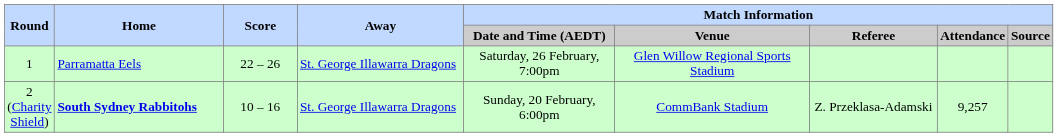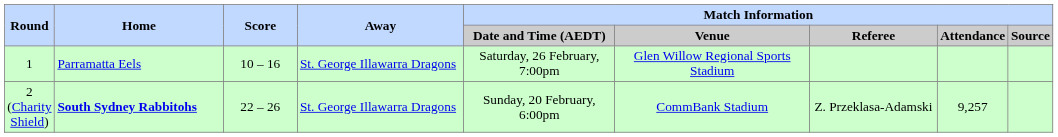(260, 63) 22 – 26 -> (260, 63) 10 – 16
(260, 107) 10 – 16 -> (260, 107) 22 – 26
